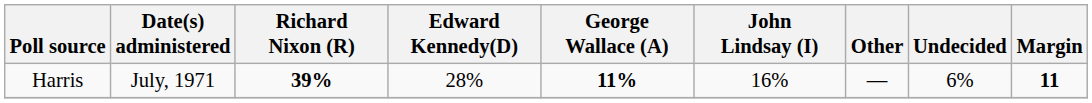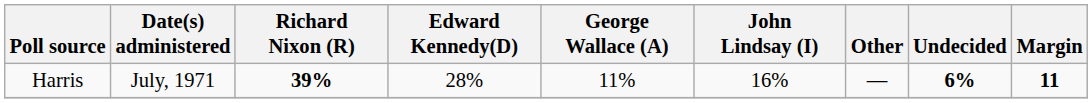(617, 80) bold -> (617, 80) normal
(960, 80) normal -> (960, 80) bold
